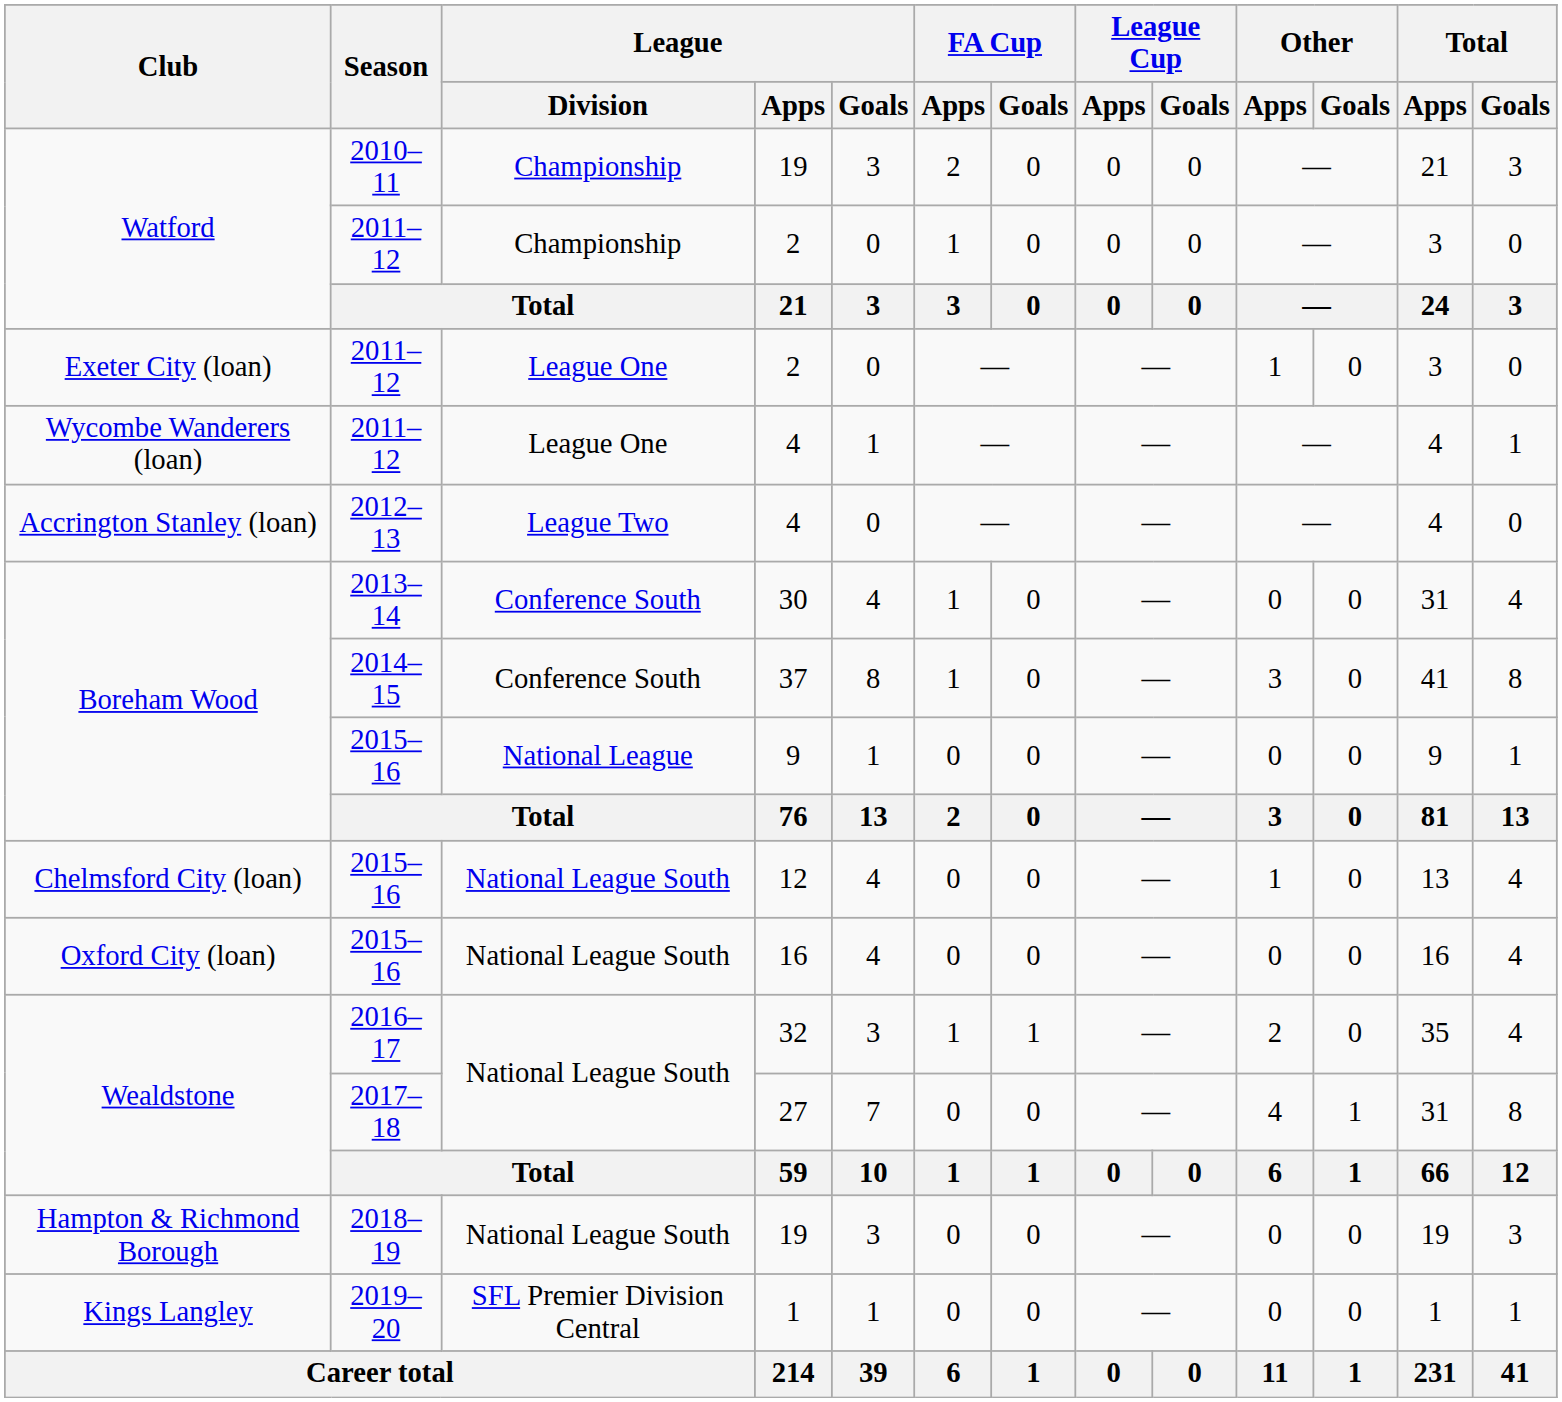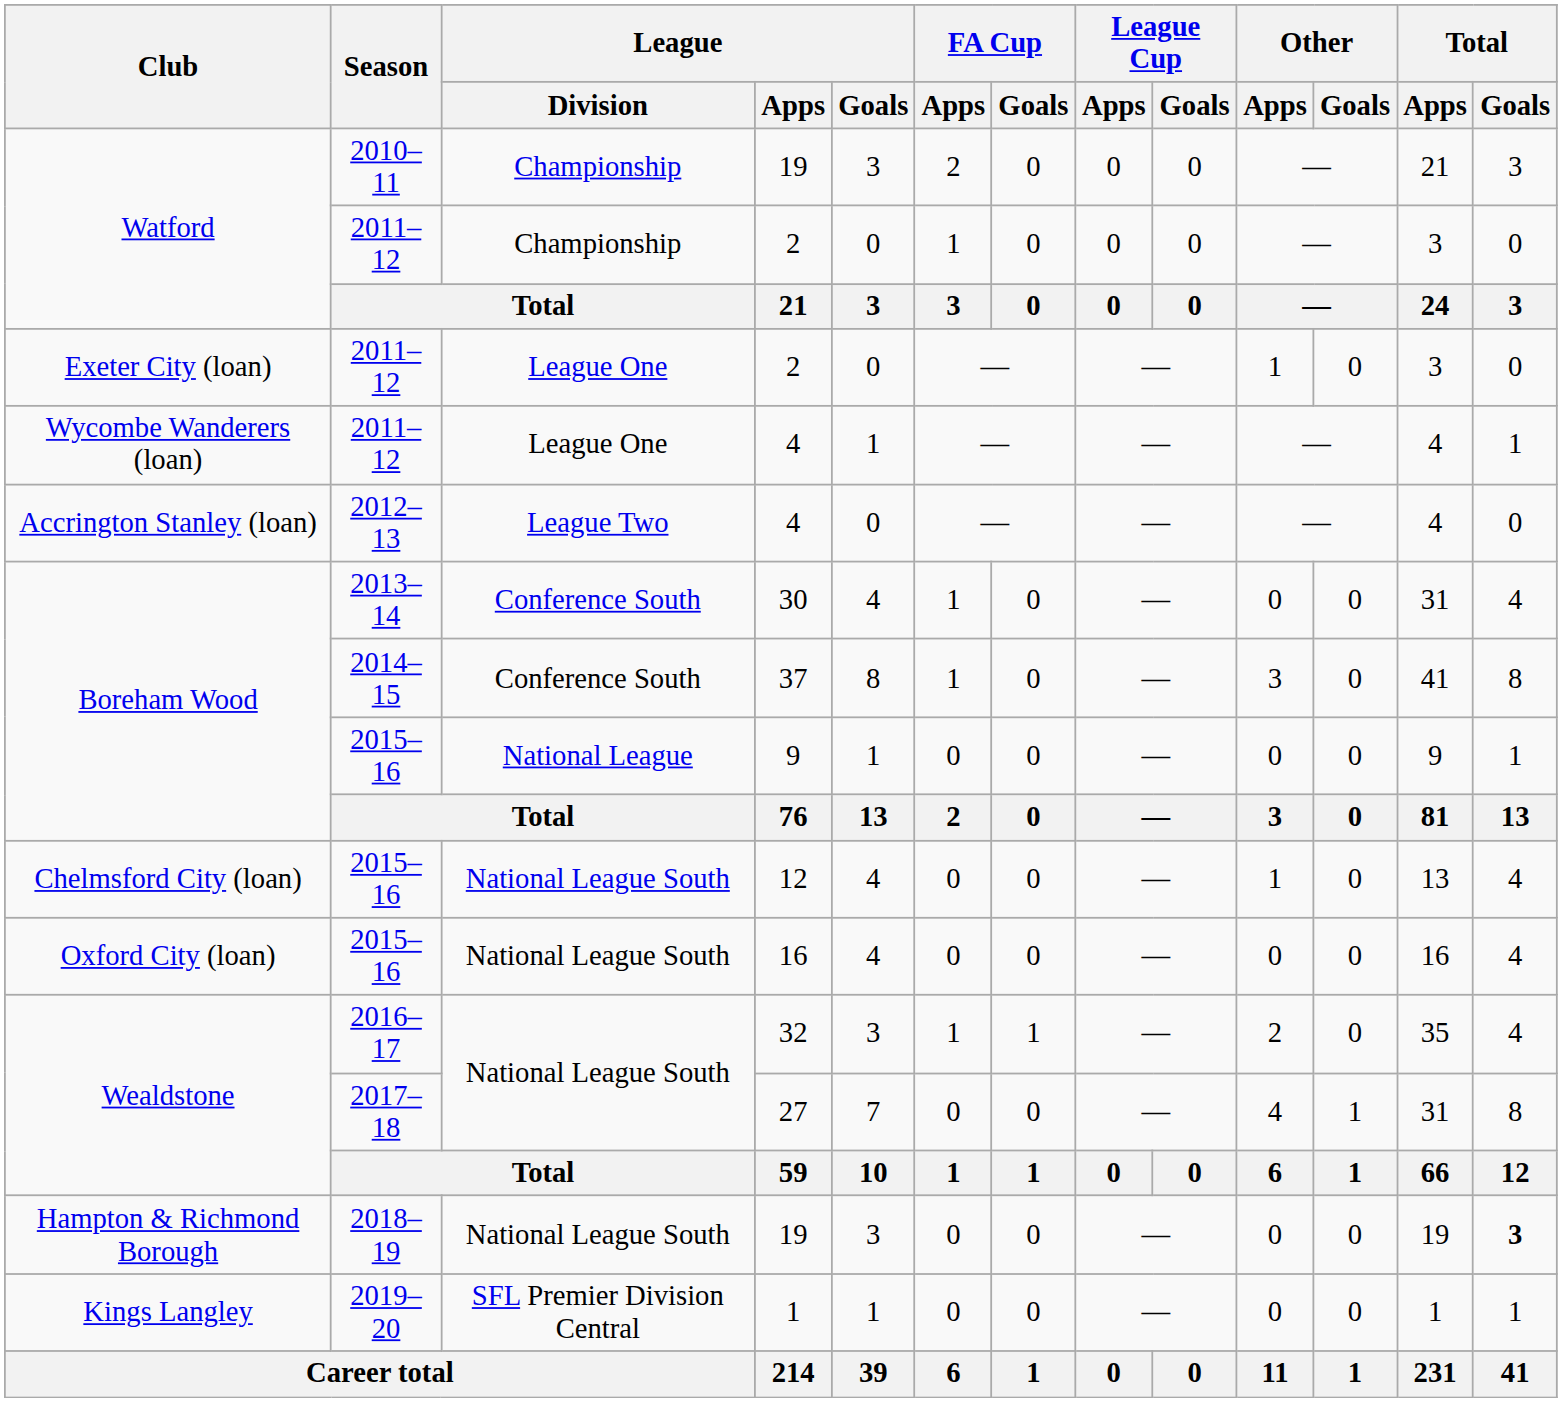(1515, 1234) normal -> (1515, 1234) bold
